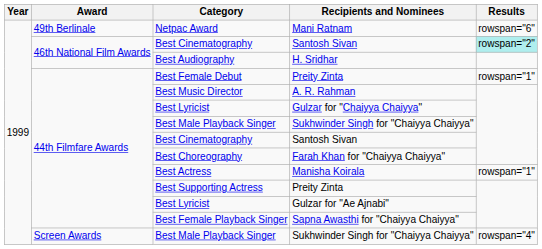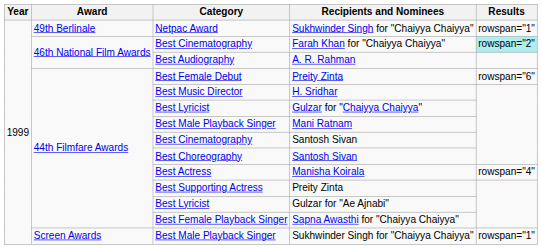(322, 28) Mani Ratnam -> (383, 28) Sukhwinder Singh for "Chaiyya Chaiyya"
(507, 28) rowspan="6" -> (507, 28) rowspan="1"
(325, 44) Santosh Sivan -> (369, 44) Farah Khan for "Chaiyya Chaiyya"
(315, 60) H. Sridhar -> (324, 60) A. R. Rahman
(507, 76) rowspan="1" -> (507, 76) rowspan="6"
(324, 92) A. R. Rahman -> (315, 92) H. Sridhar
(383, 124) Sukhwinder Singh for "Chaiyya Chaiyya" -> (322, 124) Mani Ratnam
(369, 156) Farah Khan for "Chaiyya Chaiyya" -> (325, 156) Santosh Sivan
(507, 172) rowspan="1" -> (507, 172) rowspan="4"
(507, 236) rowspan="4" -> (507, 236) rowspan="1"
